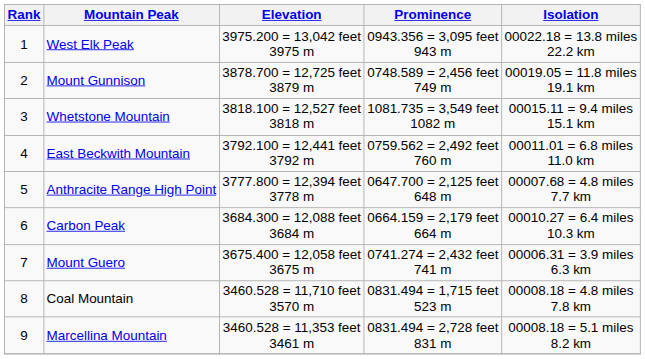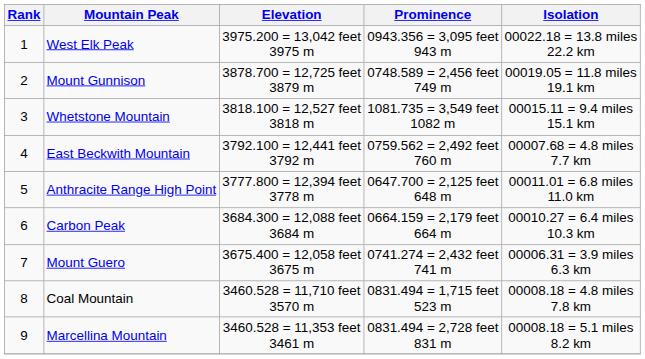(571, 153) 00011.01 = 6.8 miles 11.0 km -> (571, 153) 00007.68 = 4.8 miles 7.7 km
(571, 189) 00007.68 = 4.8 miles 7.7 km -> (571, 189) 00011.01 = 6.8 miles 11.0 km
